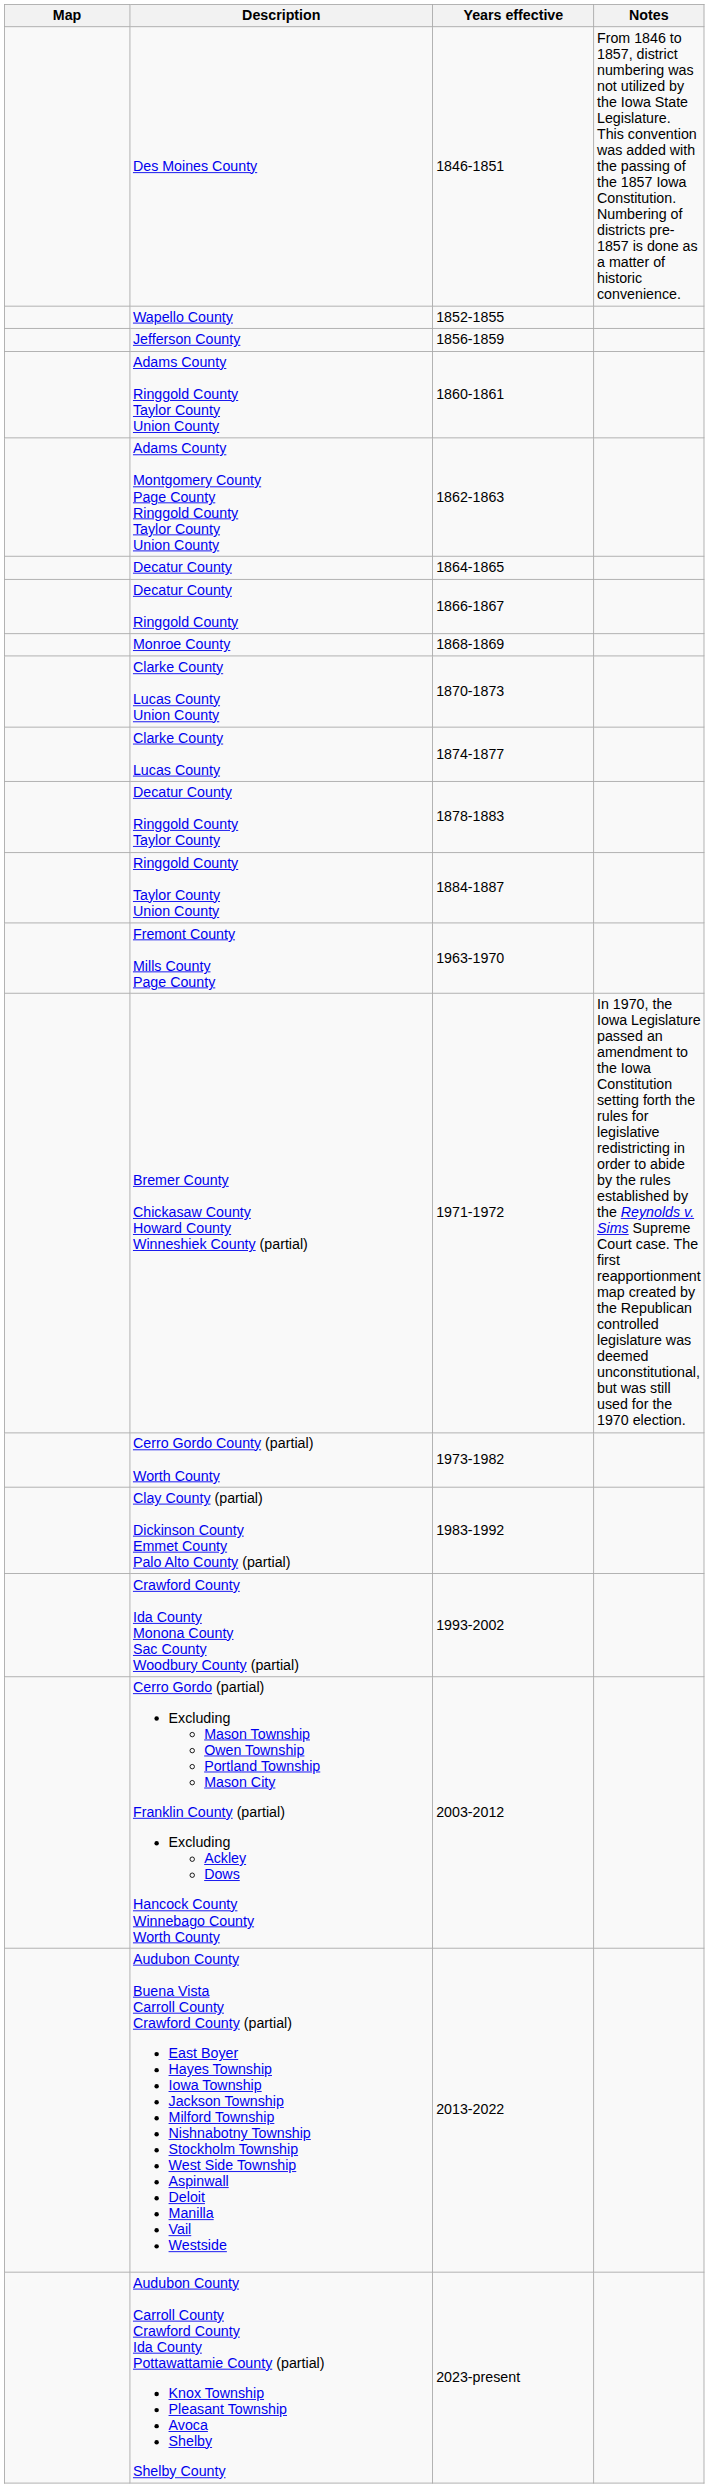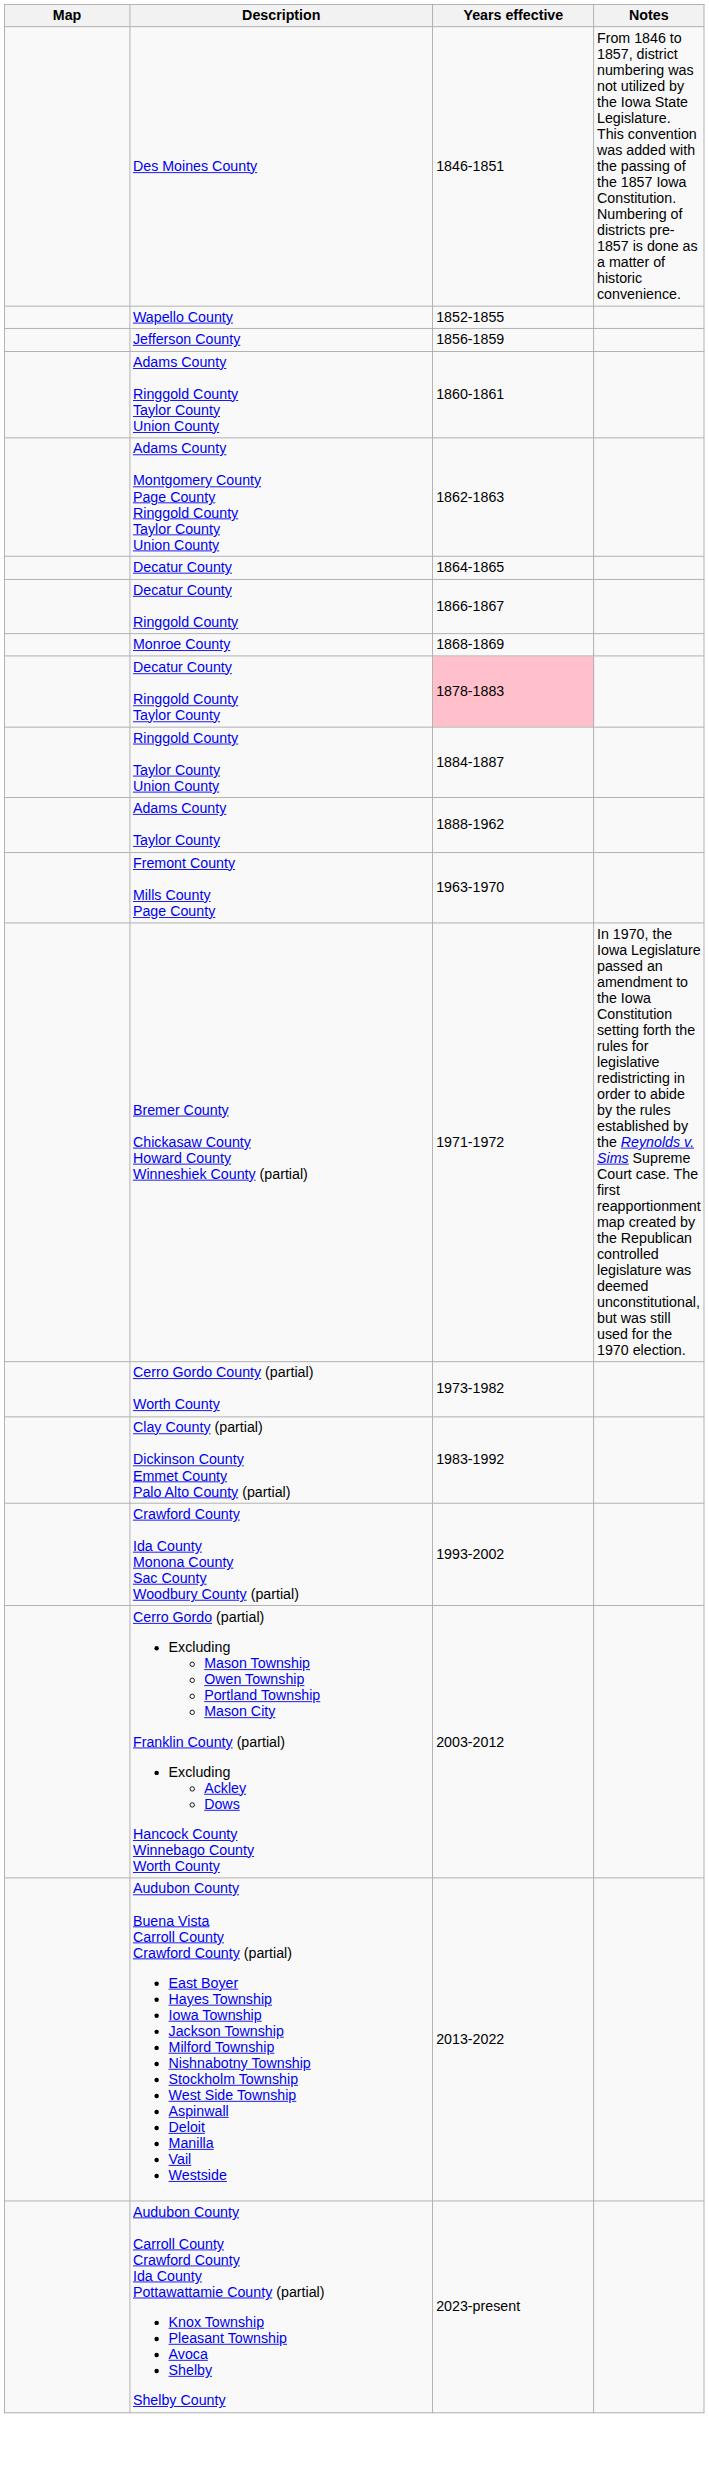- row: (178, 691)
- row: (178, 754)
(470, 816) no background -> (470, 691) pink background
+ row: (180, 824)
